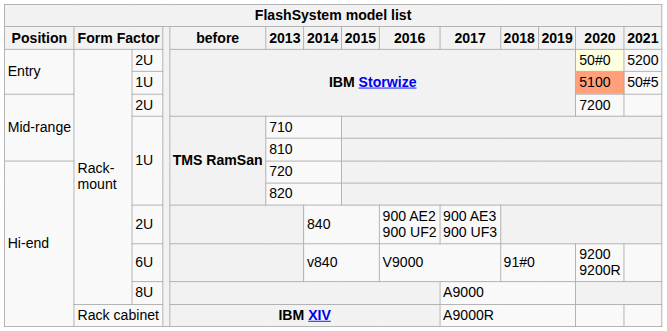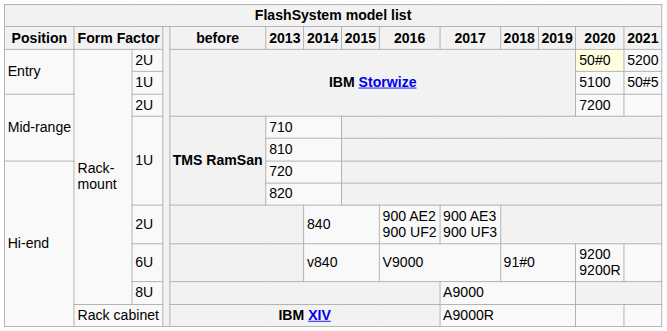(595, 82) lightsalmon background -> (595, 82) no background
